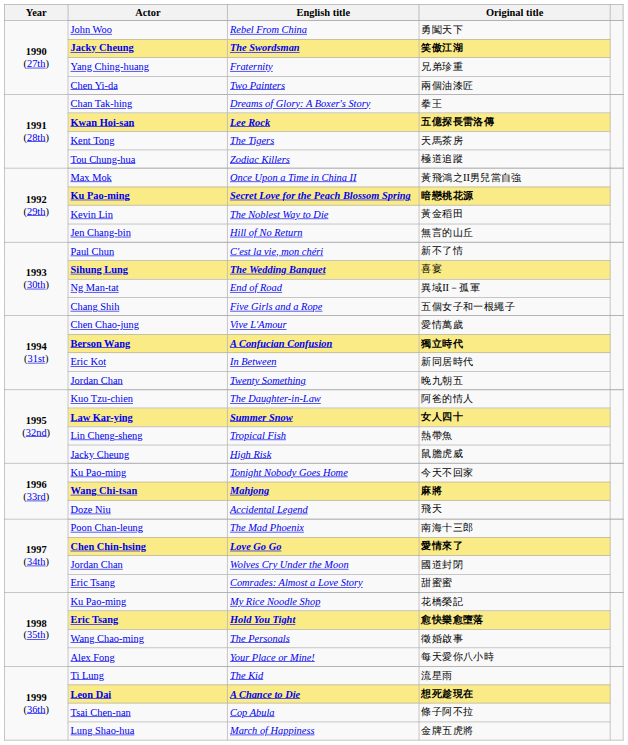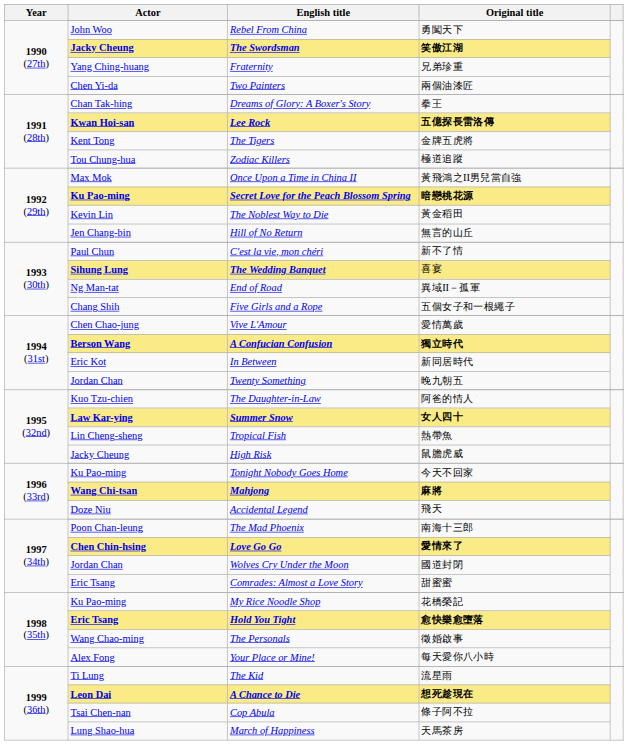(442, 140) 天馬茶房 -> (447, 140) 金牌五虎將
(447, 730) 金牌五虎將 -> (442, 730) 天馬茶房
